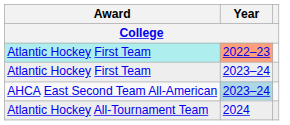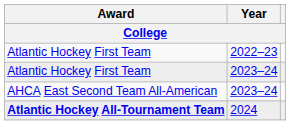(79, 52) paleturquoise background -> (79, 52) no background
(246, 52) lightsalmon background -> (254, 52) no background
(246, 91) lightblue background -> (254, 91) no background
(108, 110) normal -> (116, 110) bold
